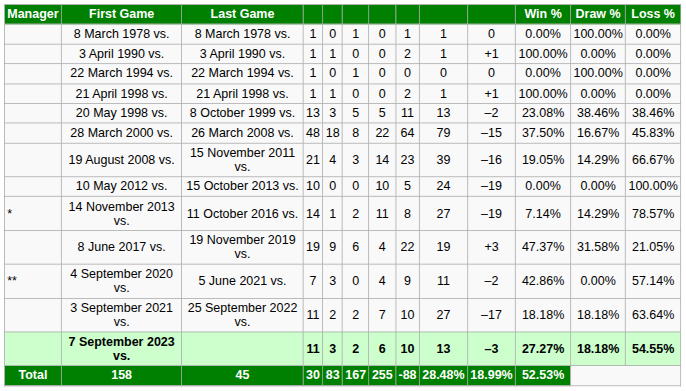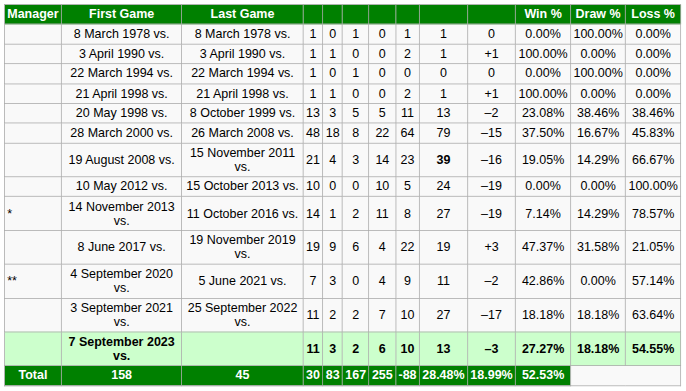(443, 159) normal -> (443, 159) bold
